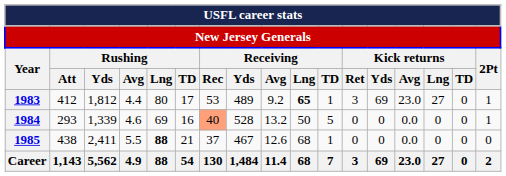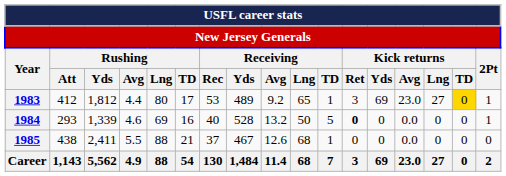(304, 99) bold -> (304, 99) normal
(464, 99) no background -> (464, 99) gold background
(213, 119) lightsalmon background -> (213, 119) no background
(355, 119) normal -> (355, 119) bold
(161, 140) bold -> (161, 140) normal
